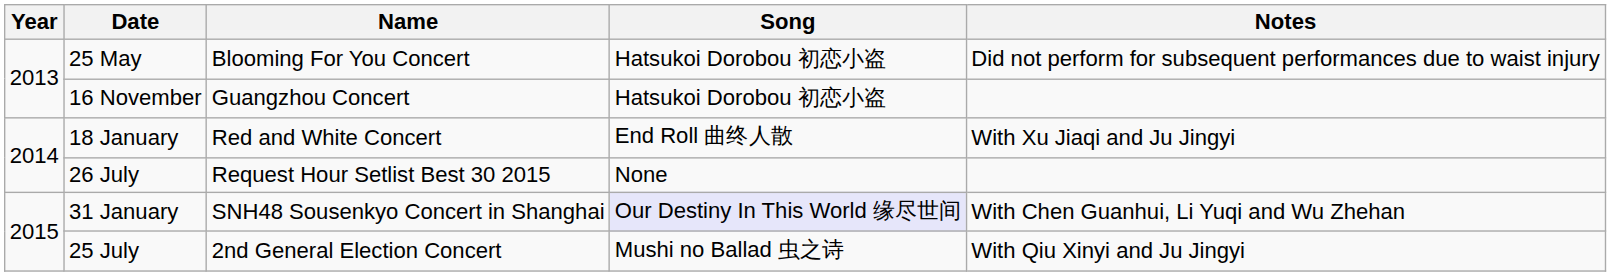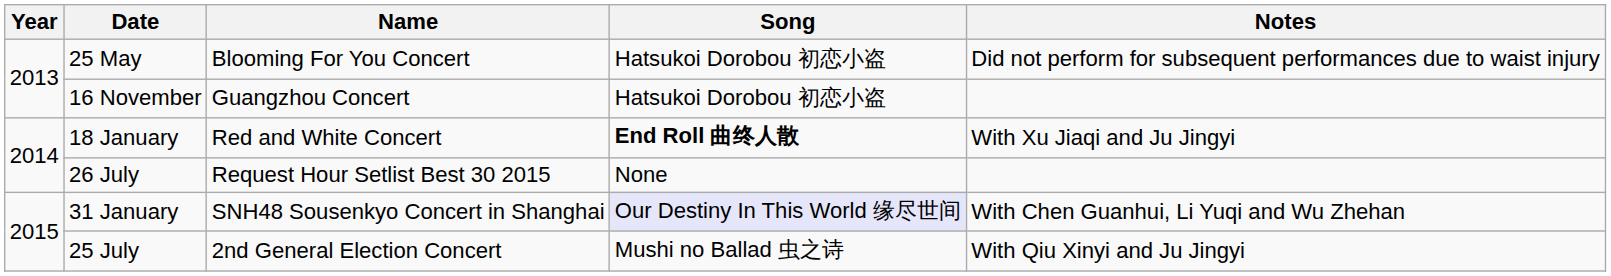(704, 136) normal -> (707, 136) bold
